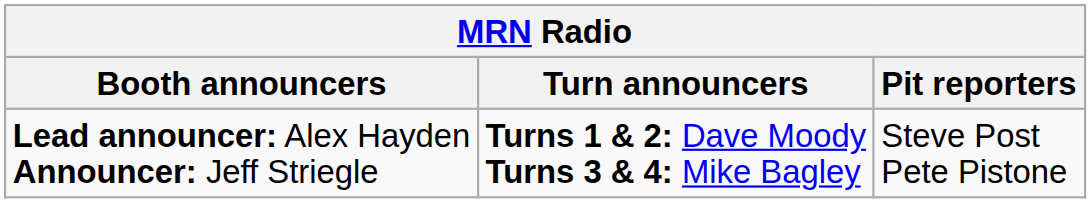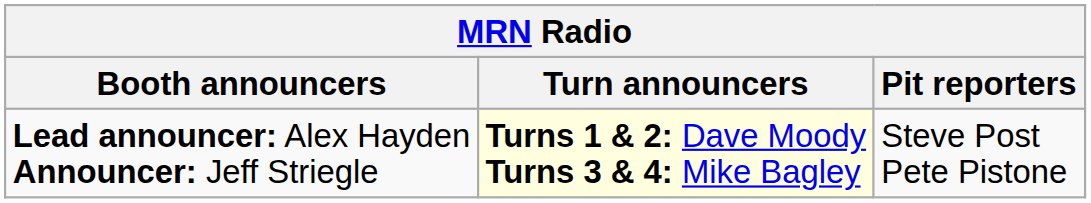(676, 154) no background -> (676, 154) lightyellow background
